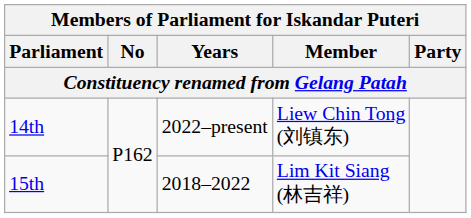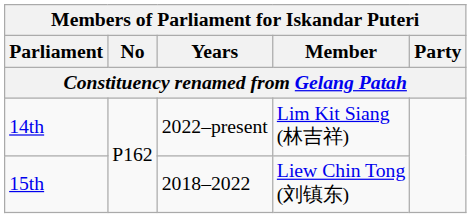(341, 125) Liew Chin Tong (刘镇东) -> (333, 125) Lim Kit Siang (林吉祥)
(333, 182) Lim Kit Siang (林吉祥) -> (341, 182) Liew Chin Tong (刘镇东)
